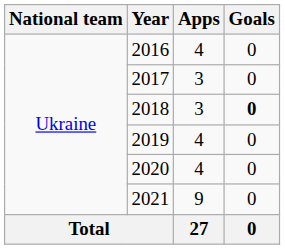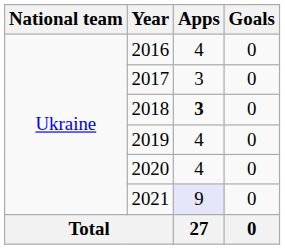(199, 109) normal -> (199, 109) bold
(252, 109) bold -> (252, 109) normal
(199, 199) no background -> (199, 199) lavender background
